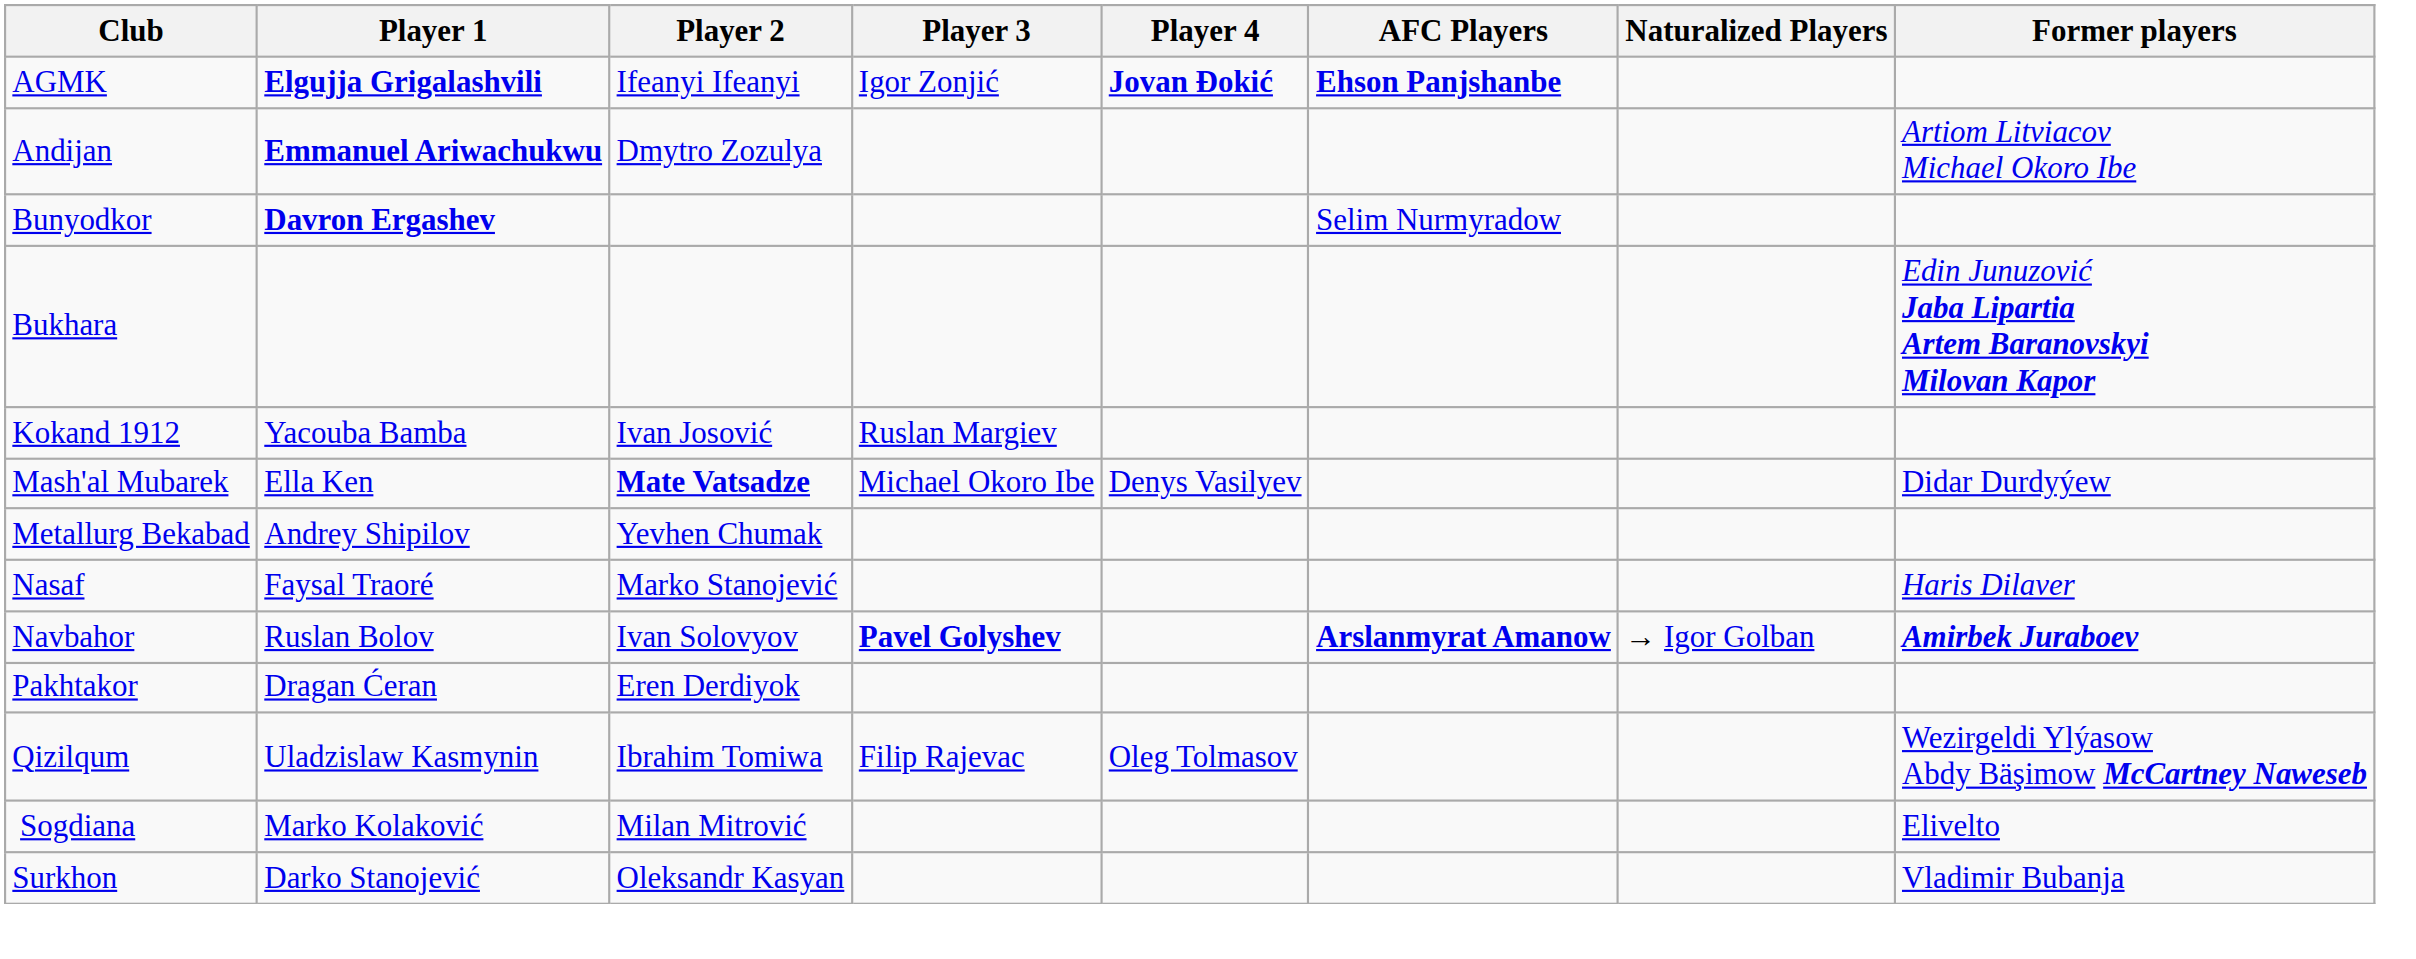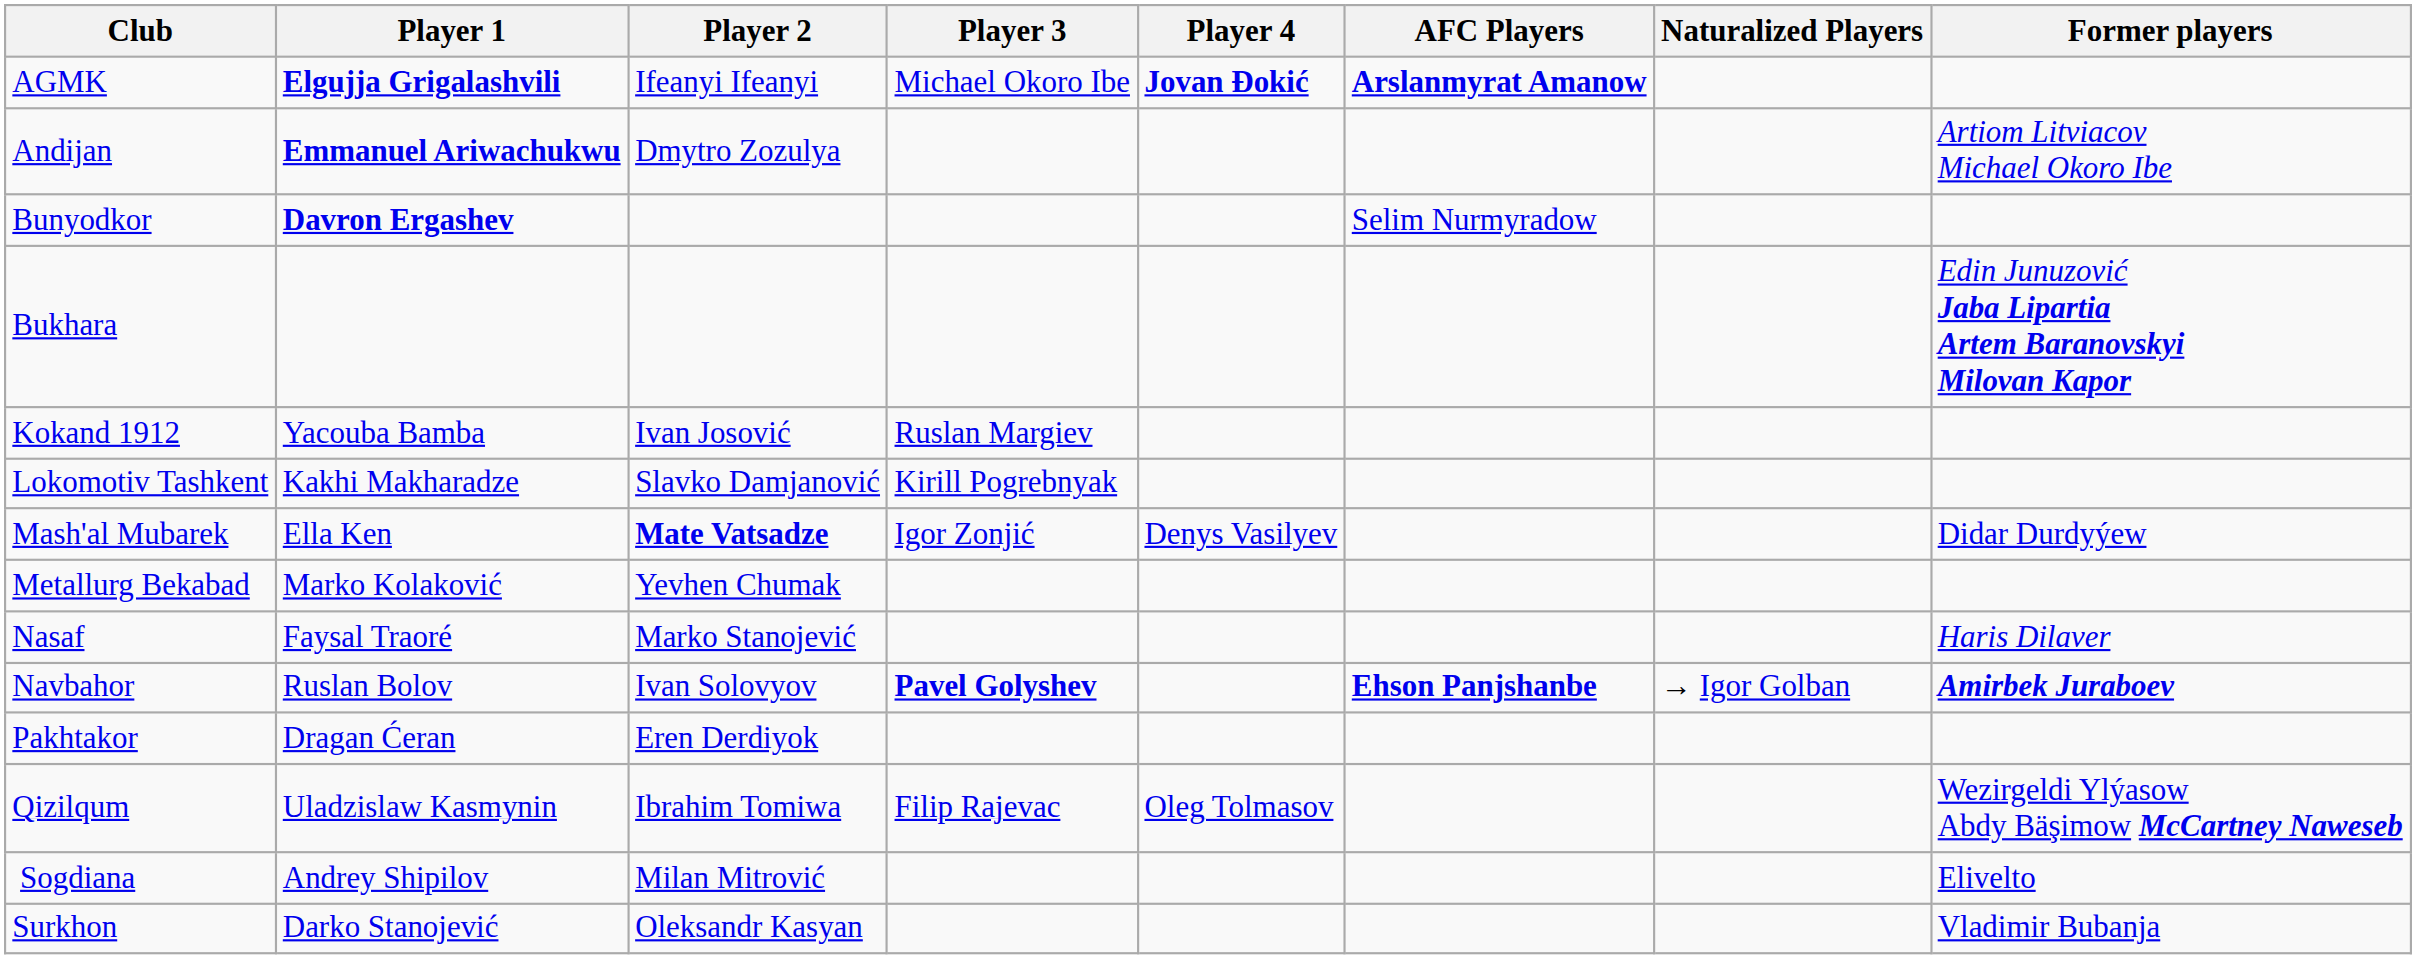(929, 81) Igor Zonjić -> (1012, 81) Michael Okoro Ibe
(1439, 81) Ehson Panjshanbe -> (1499, 81) Arslanmyrat Amanow
+ row: (140, 482)
(977, 482) Michael Okoro Ibe -> (965, 534) Igor Zonjić
(367, 534) Andrey Shipilov -> (392, 585) Marko Kolaković
(1463, 636) Arslanmyrat Amanow -> (1474, 687) Ehson Panjshanbe
(374, 825) Marko Kolaković -> (386, 876) Andrey Shipilov
